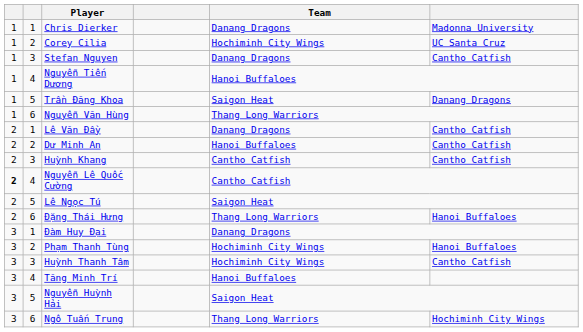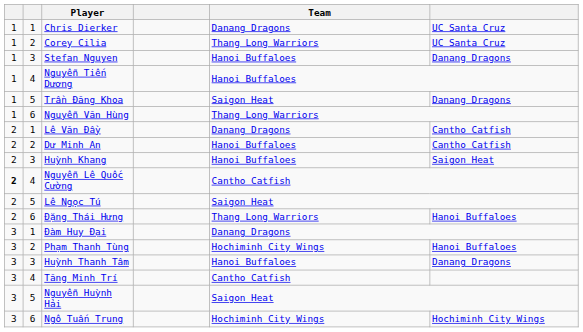(483, 27) Madonna University -> (469, 27) UC Santa Cruz
(268, 42) Hochiminh City Wings -> (265, 42) Thang Long Warriors
(251, 58) Danang Dragons -> (254, 58) Hanoi Buffaloes
(472, 58) Cantho Catfish -> (472, 58) Danang Dragons
(251, 160) Cantho Catfish -> (254, 160) Hanoi Buffaloes
(472, 160) Cantho Catfish -> (463, 160) Saigon Heat
(268, 262) Hochiminh City Wings -> (254, 262) Hanoi Buffaloes
(472, 262) Cantho Catfish -> (472, 262) Danang Dragons
(254, 278) Hanoi Buffaloes -> (251, 278) Cantho Catfish
(265, 319) Thang Long Warriors -> (268, 319) Hochiminh City Wings
